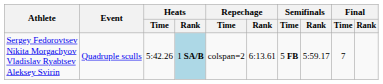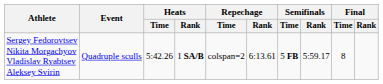(190, 56) lightblue background -> (190, 56) no background
(343, 56) 7 -> (343, 56) 8
